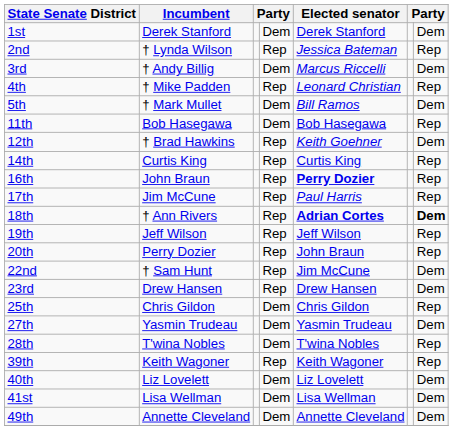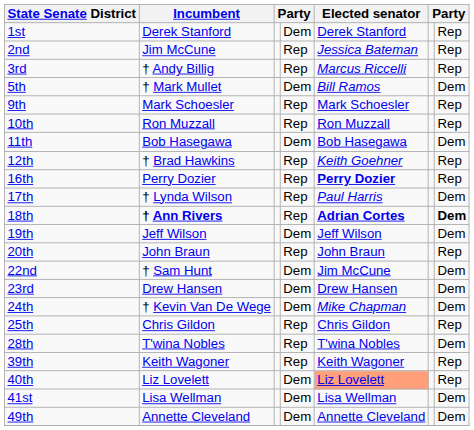(431, 32) Dem -> (450, 32) Rep
(187, 50) † Lynda Wilson -> (179, 50) Jim McCune
(276, 68) Dem -> (295, 68) Rep
(431, 68) Dem -> (450, 68) Rep
- row: (17, 87)
+ row: (17, 105)
+ row: (20, 123)
(429, 123) Rep -> (452, 142) Dem
(431, 142) Dem -> (450, 160) Rep
- row: (20, 160)
(176, 178) John Braun -> (179, 178) Perry Dozier
(179, 197) Jim McCune -> (187, 197) † Lynda Wilson
(429, 197) Rep -> (452, 197) Dem
(180, 215) normal -> (182, 215) bold
(275, 233) Rep -> (297, 233) Dem
(429, 233) Rep -> (452, 233) Dem
(179, 252) Perry Dozier -> (176, 252) John Braun
(275, 270) Rep -> (297, 270) Dem
(275, 288) Rep -> (297, 288) Dem
+ row: (20, 307)
(276, 307) Dem -> (295, 325) Rep
- row: (20, 325)
(276, 343) Dem -> (295, 343) Rep
(429, 343) Rep -> (452, 343) Dem
(330, 380) no background -> (351, 380) lightsalmon background
(431, 380) Dem -> (450, 380) Rep
